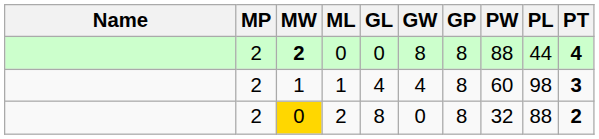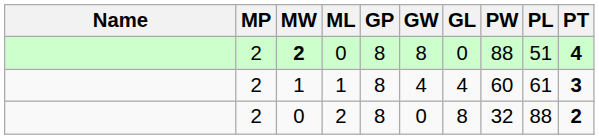columns swapped: (462, 20) <-> (379, 20)
(541, 52) 44 -> (541, 52) 51
(541, 85) 98 -> (541, 85) 61
(299, 117) gold background -> (299, 117) no background
